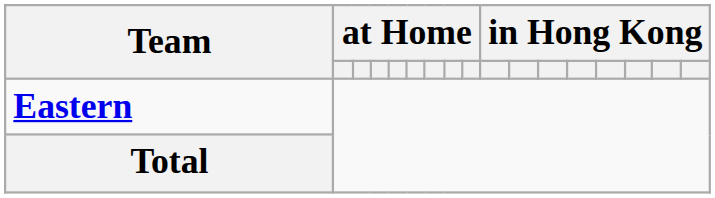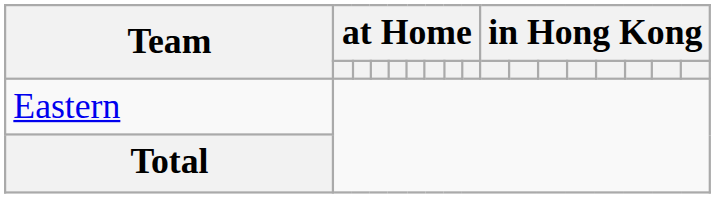(73, 105) bold -> (67, 105) normal
